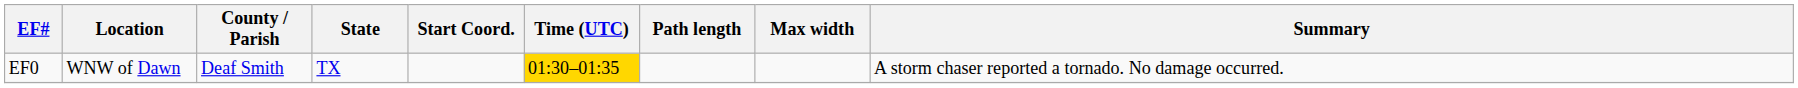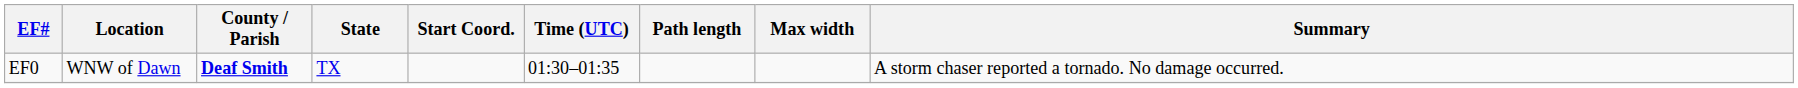(242, 67) normal -> (244, 67) bold
(574, 67) gold background -> (574, 67) no background
